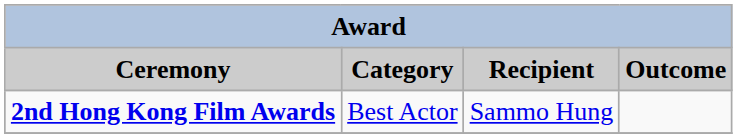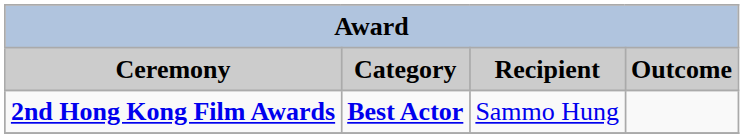(402, 111) normal -> (405, 111) bold
